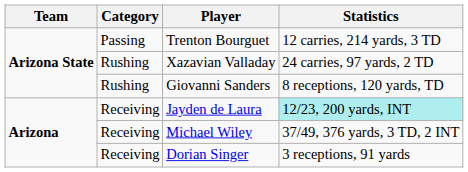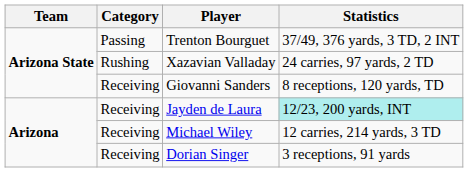(362, 39) 12 carries, 214 yards, 3 TD -> (371, 39) 37/49, 376 yards, 3 TD, 2 INT
(125, 85) Rushing -> (130, 85) Receiving
(371, 132) 37/49, 376 yards, 3 TD, 2 INT -> (362, 132) 12 carries, 214 yards, 3 TD
